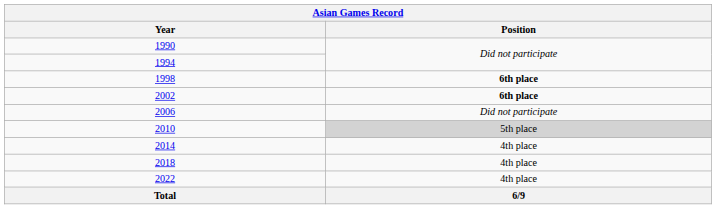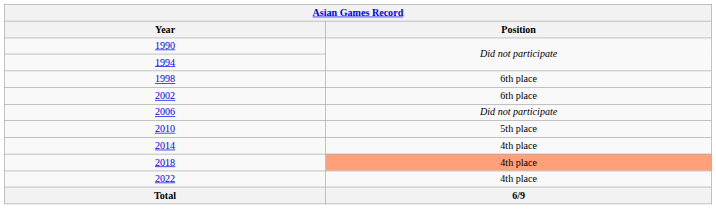(519, 79) bold -> (519, 79) normal
(519, 96) bold -> (519, 96) normal
(519, 129) lightgrey background -> (519, 129) no background
(519, 162) no background -> (519, 162) lightsalmon background
